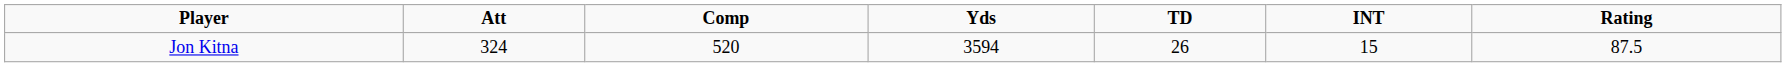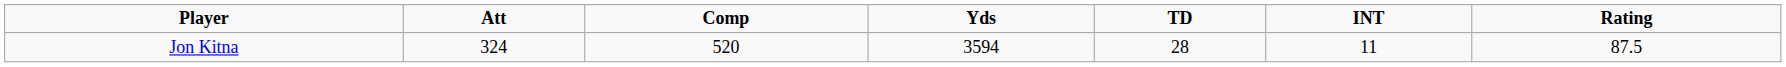(1180, 47) 26 -> (1180, 47) 28
(1369, 47) 15 -> (1369, 47) 11
